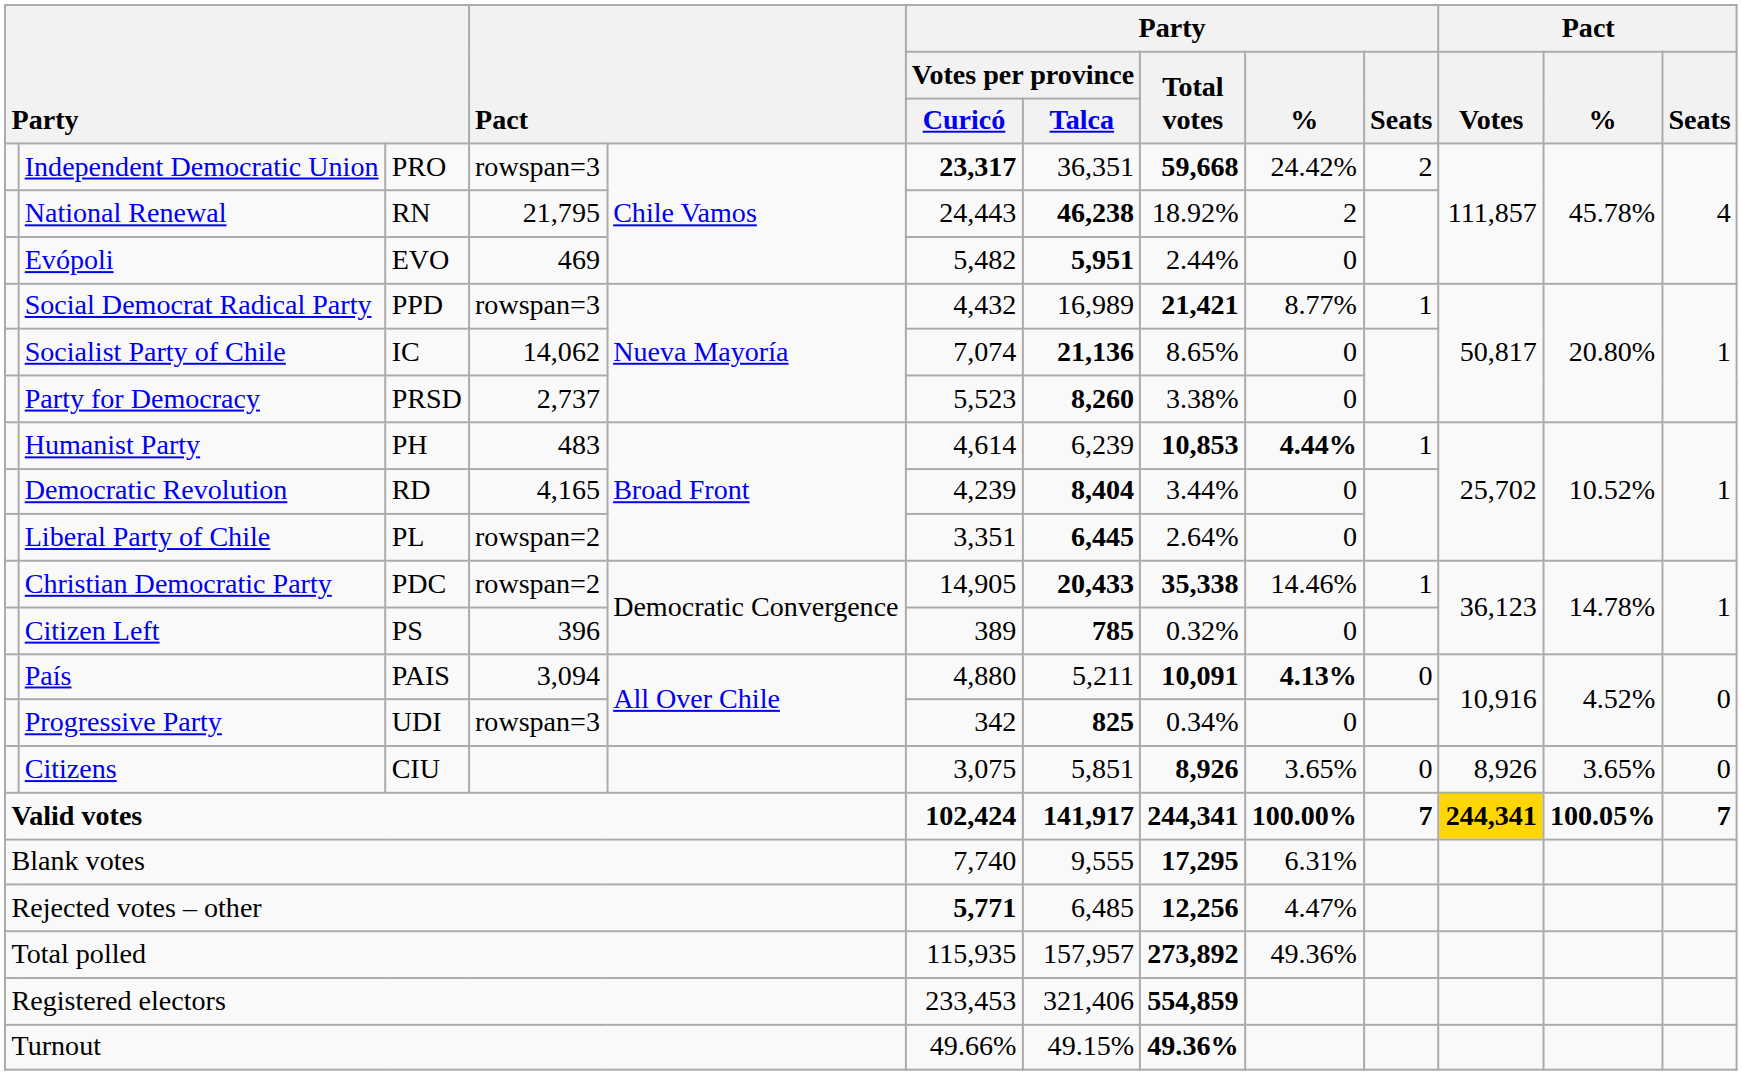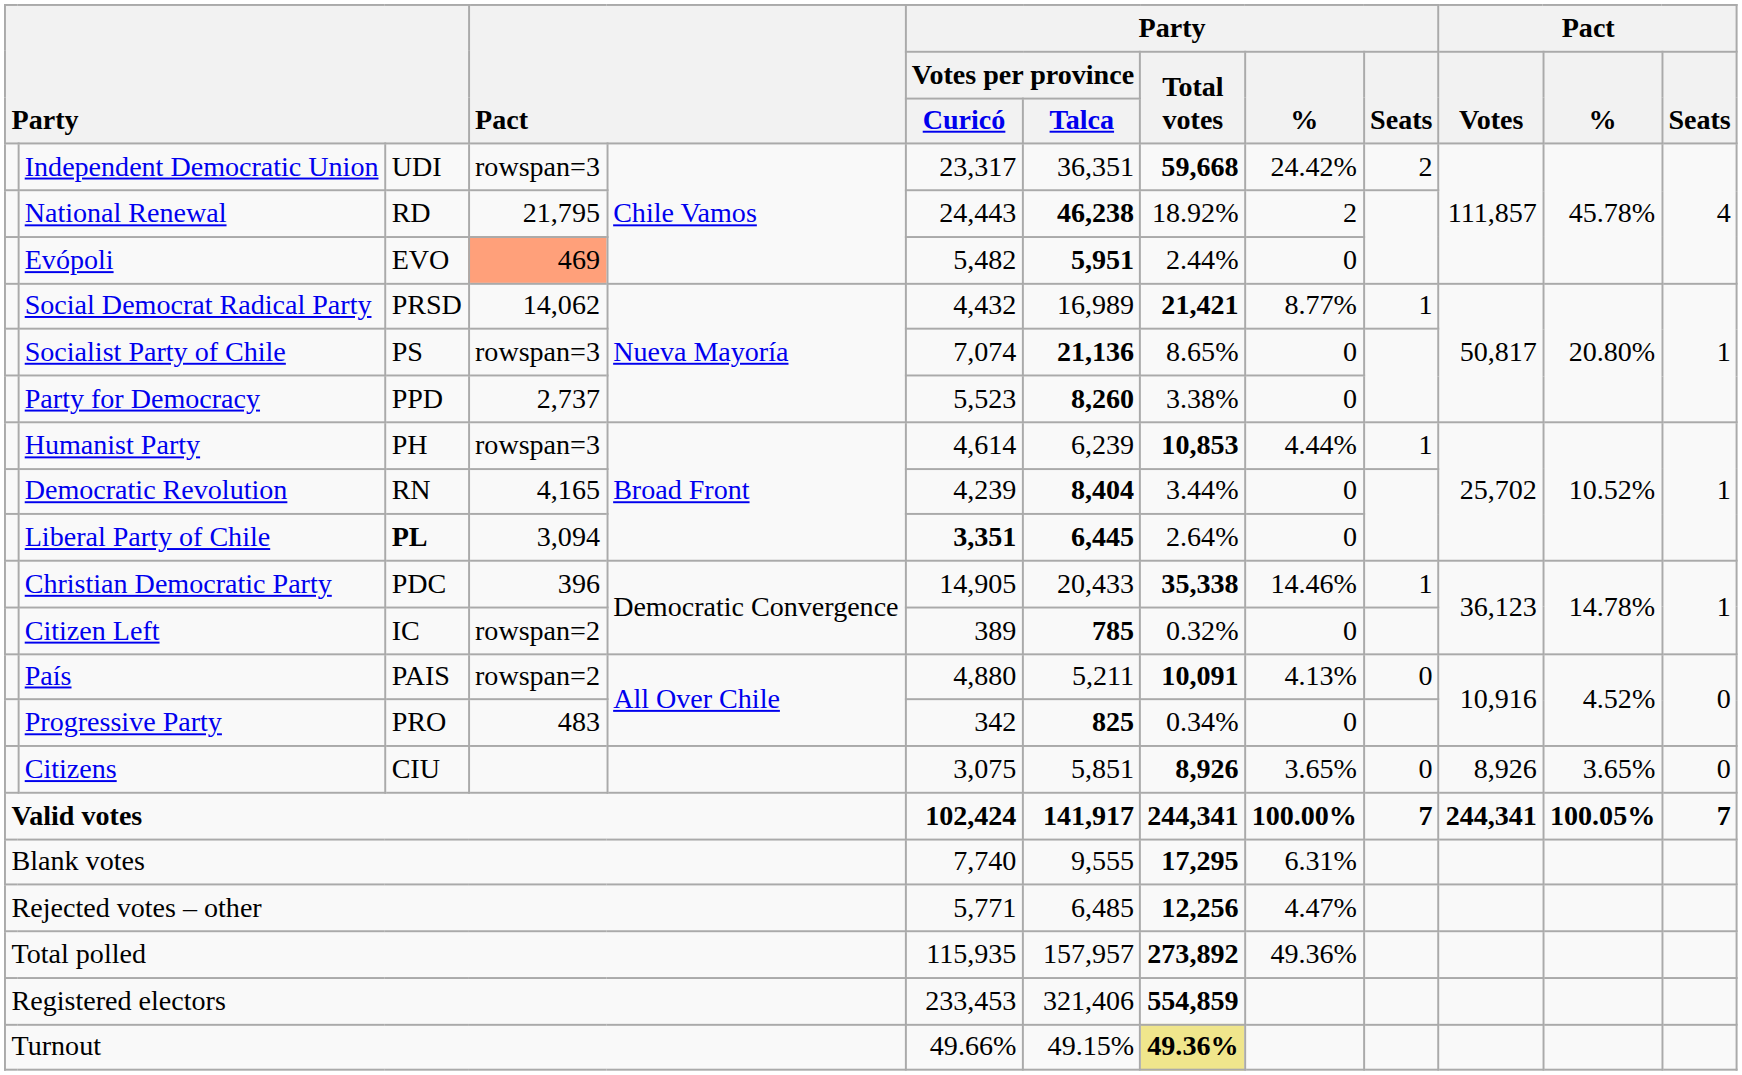(419, 166) PRO -> (417, 166) UDI
(978, 166) bold -> (978, 166) normal
(411, 213) RN -> (411, 213) RD
(579, 259) no background -> (579, 259) lightsalmon background
(417, 305) PPD -> (427, 305) PRSD
(537, 305) rowspan=3 -> (561, 305) 14,062
(406, 352) IC -> (407, 352) PS
(561, 352) 14,062 -> (537, 352) rowspan=3
(427, 398) PRSD -> (417, 398) PPD
(579, 444) 483 -> (537, 444) rowspan=3
(1318, 444) bold -> (1321, 444) normal
(411, 491) RD -> (411, 491) RN
(408, 537) normal -> (410, 537) bold
(537, 537) rowspan=2 -> (568, 537) 3,094
(985, 537) normal -> (985, 537) bold
(537, 583) rowspan=2 -> (579, 583) 396
(1096, 583) bold -> (1096, 583) normal
(407, 630) PS -> (406, 630) IC
(579, 630) 396 -> (537, 630) rowspan=2
(568, 676) 3,094 -> (537, 676) rowspan=2
(1318, 676) bold -> (1321, 676) normal
(417, 722) UDI -> (419, 722) PRO
(537, 722) rowspan=3 -> (579, 722) 483
(1491, 815) gold background -> (1491, 815) no background
(985, 907) bold -> (985, 907) normal
(1193, 1046) no background -> (1193, 1046) khaki background
